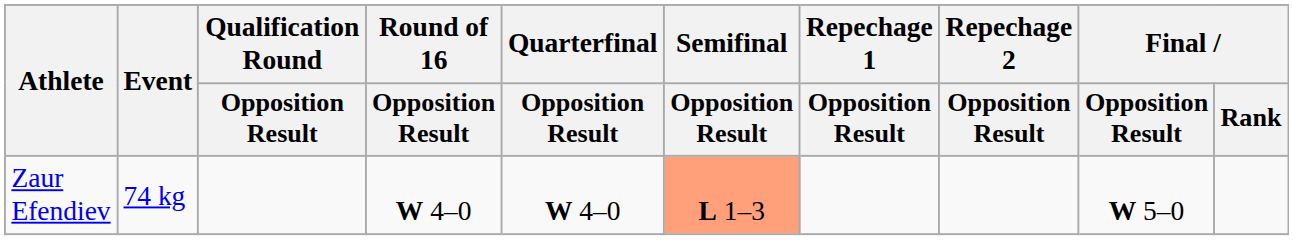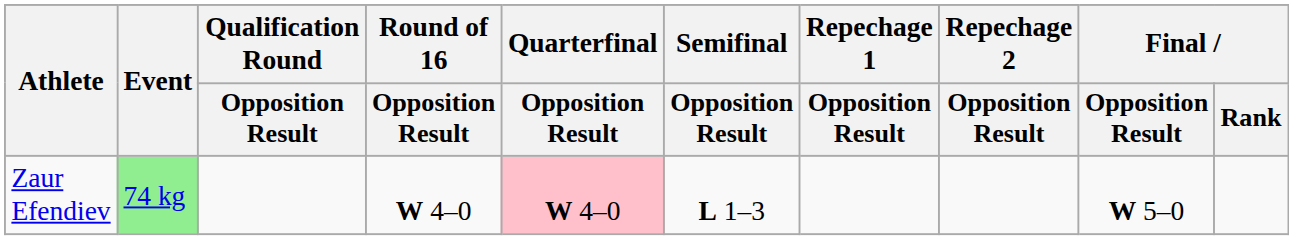(154, 195) no background -> (154, 195) lightgreen background
(583, 211) no background -> (583, 211) pink background
(732, 211) lightsalmon background -> (732, 211) no background
